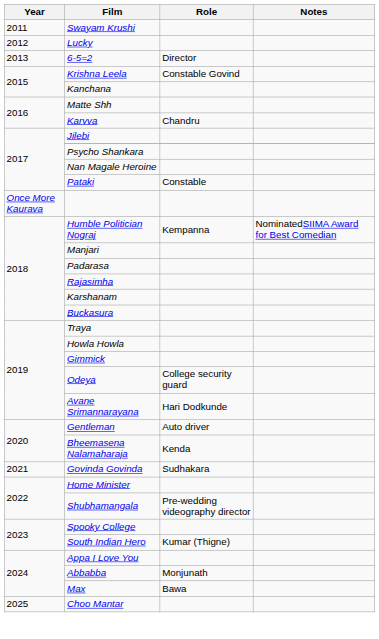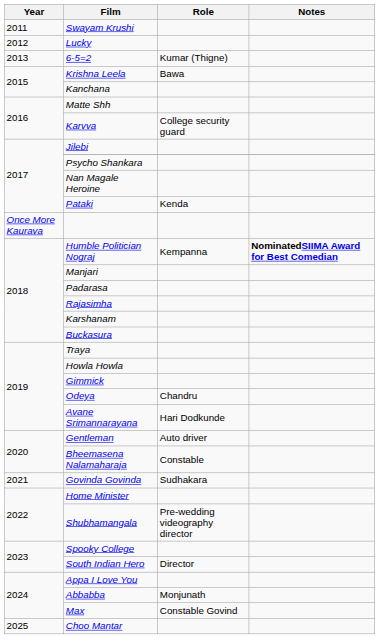(179, 58) Director -> (194, 58) Kumar (Thigne)
(201, 74) Constable Govind -> (172, 74) Bawa
(181, 120) Chandru -> (195, 126) College security guard
(184, 182) Constable -> (174, 204) Kenda
(307, 229) normal -> (306, 251) bold
(197, 380) College security guard -> (179, 396) Chandru
(176, 448) Kenda -> (182, 459) Constable
(196, 542) Kumar (Thigne) -> (177, 564) Director
(174, 588) Bawa -> (199, 610) Constable Govind
